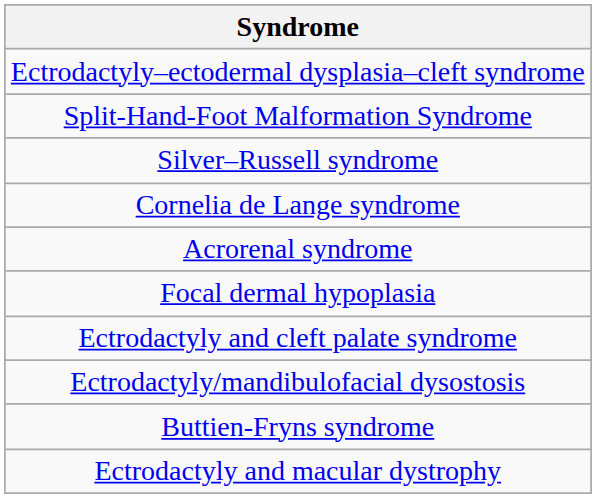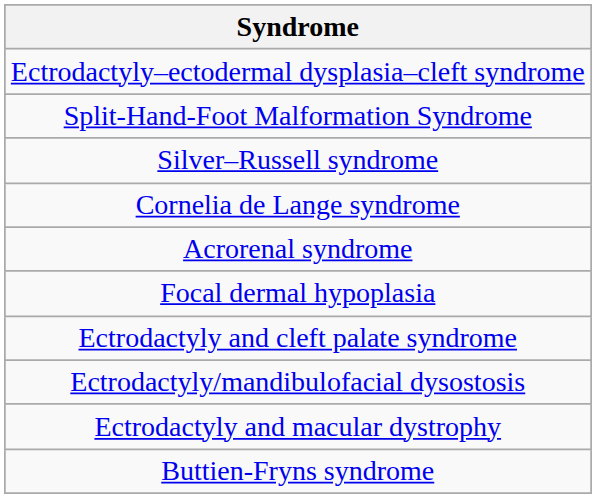(298, 426) Buttien-Fryns syndrome -> (298, 426) Ectrodactyly and macular dystrophy
(298, 470) Ectrodactyly and macular dystrophy -> (298, 470) Buttien-Fryns syndrome
